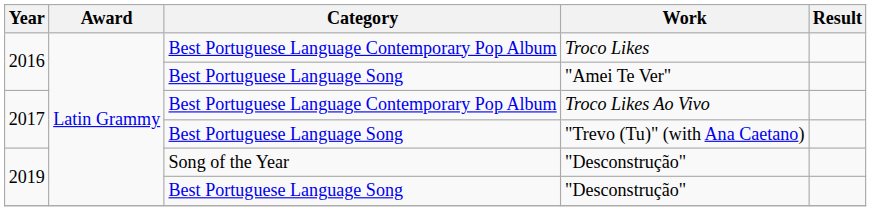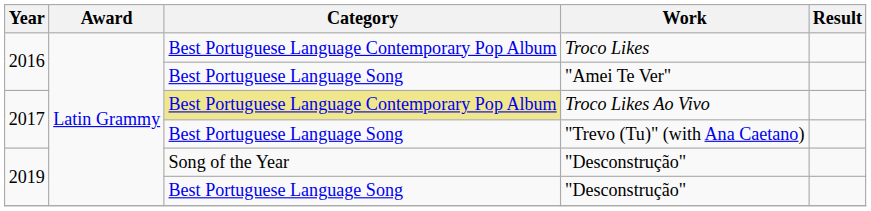(363, 104) no background -> (363, 104) khaki background
